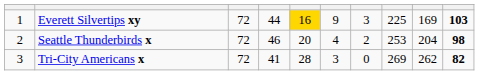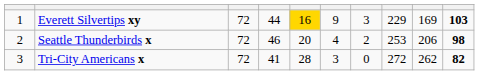(397, 20) 225 -> (397, 20) 229
(428, 39) 204 -> (428, 39) 206
(397, 59) 269 -> (397, 59) 272
